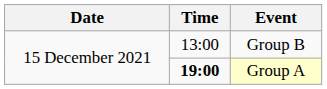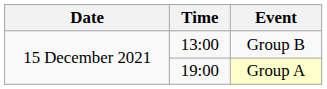(200, 71) bold -> (200, 71) normal
